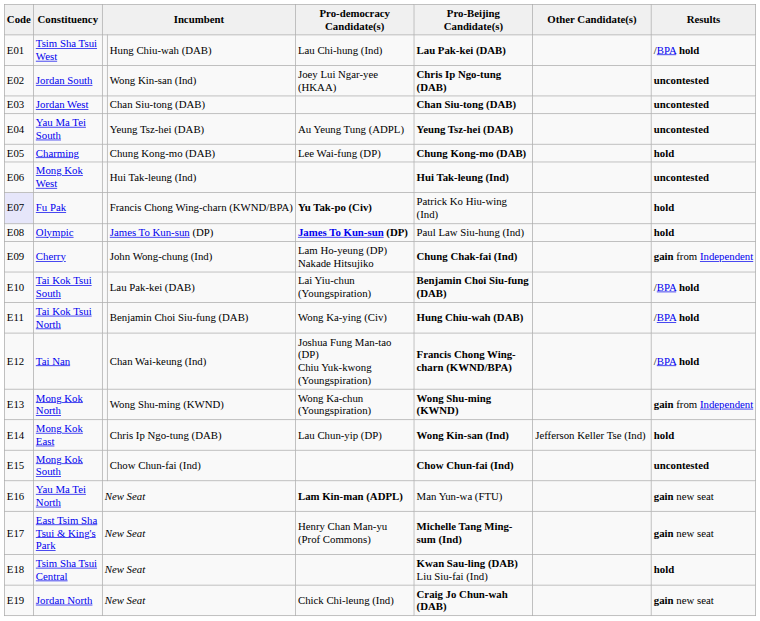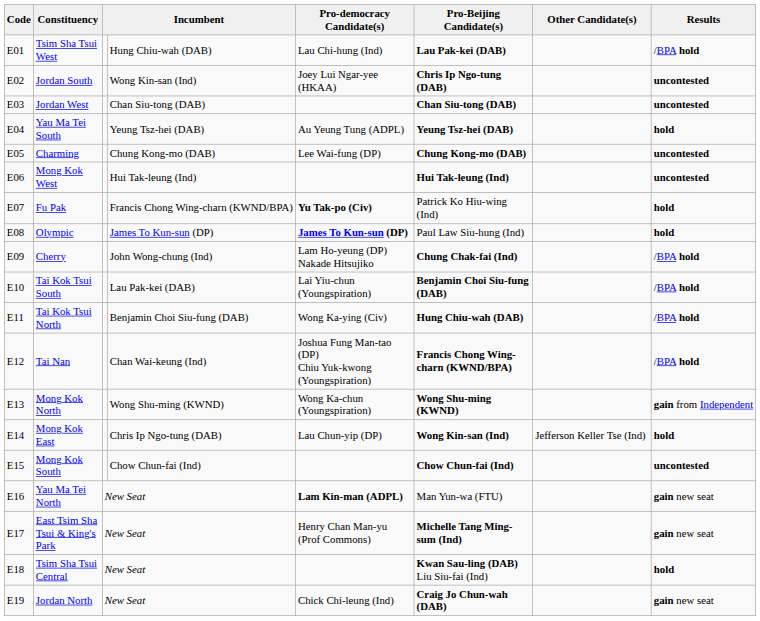(681, 129) uncontested -> (664, 129) hold
(664, 153) hold -> (681, 153) uncontested
(16, 208) lavender background -> (16, 208) no background
(704, 256) gain from Independent -> (677, 256) /BPA hold
